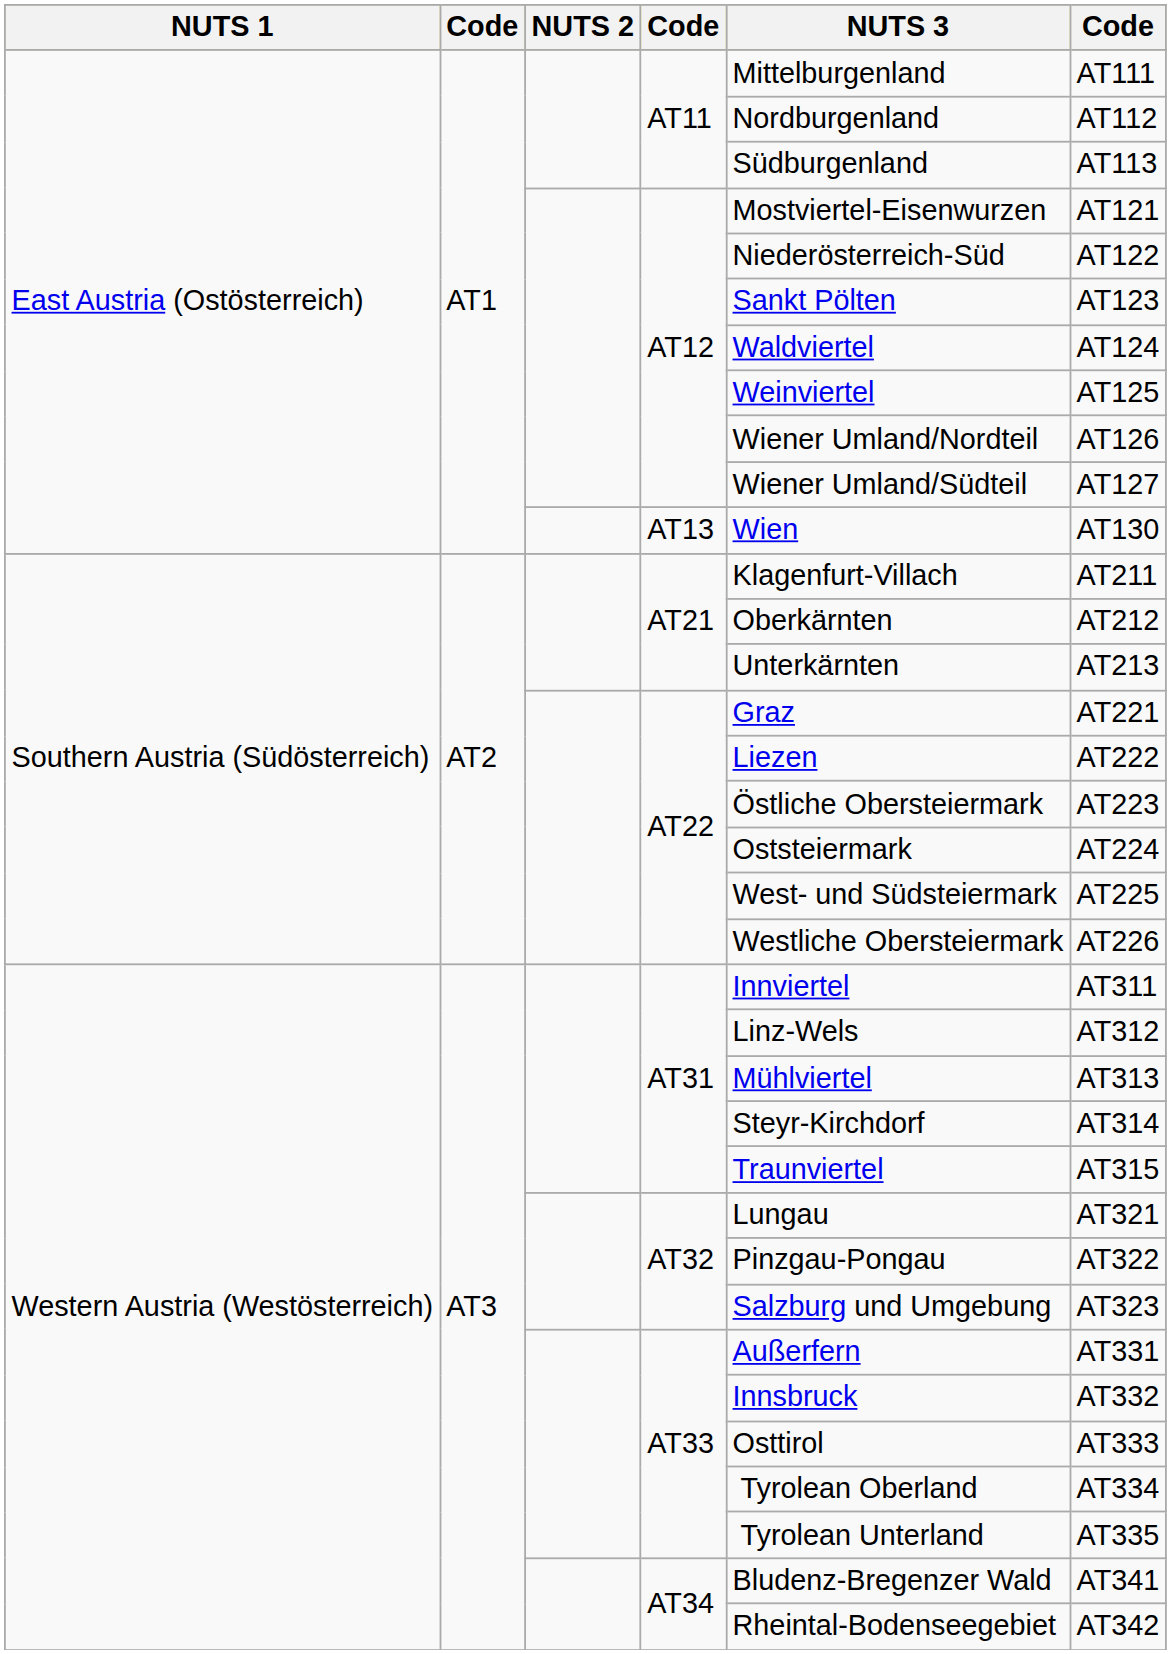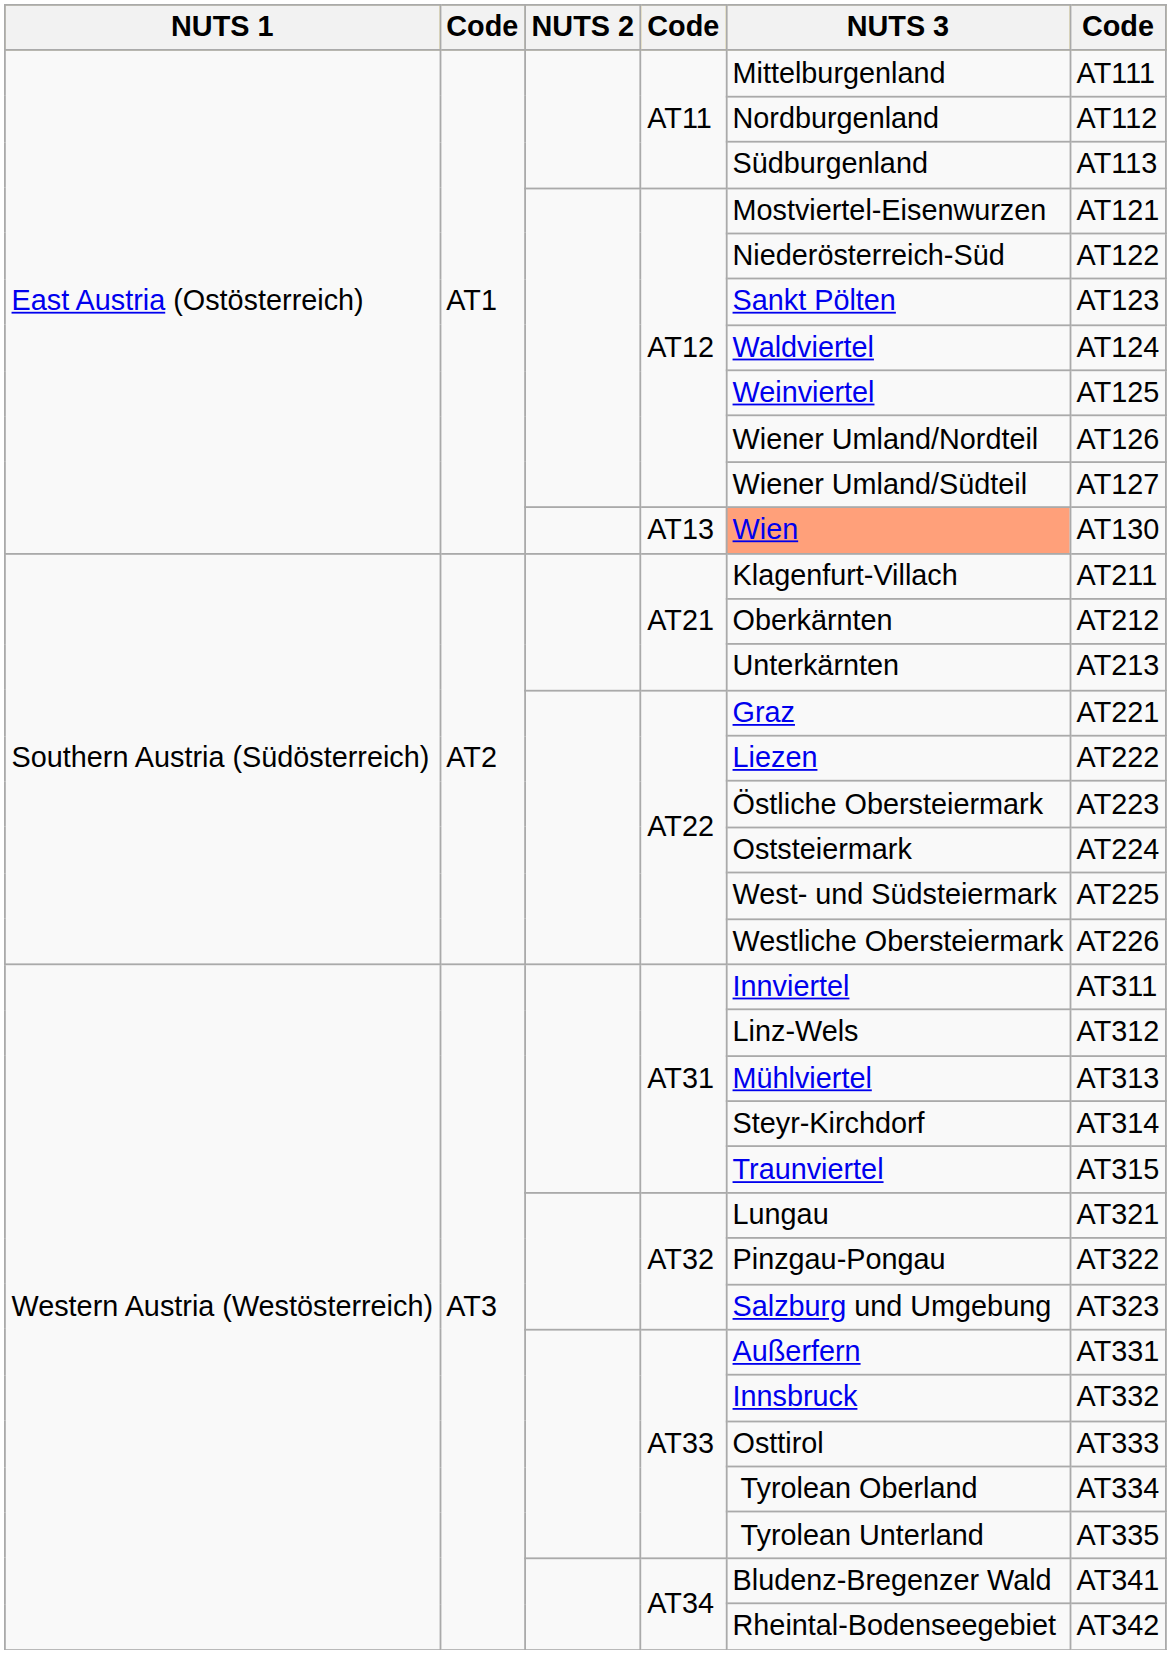(765, 529) no background -> (765, 529) lightsalmon background
